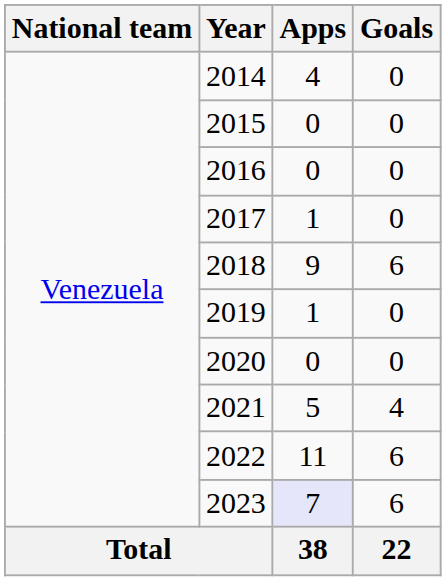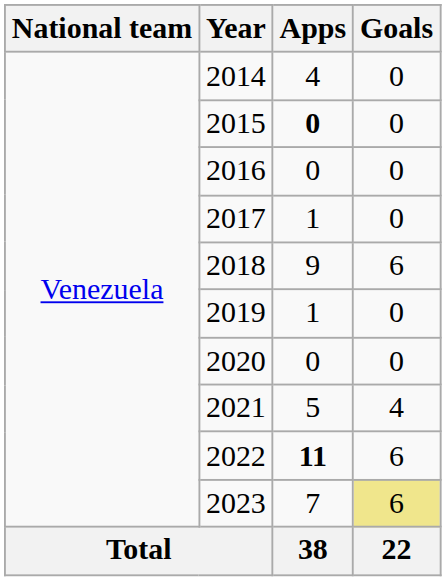(313, 123) normal -> (313, 123) bold
(313, 455) normal -> (313, 455) bold
(313, 502) lavender background -> (313, 502) no background
(396, 502) no background -> (396, 502) khaki background
